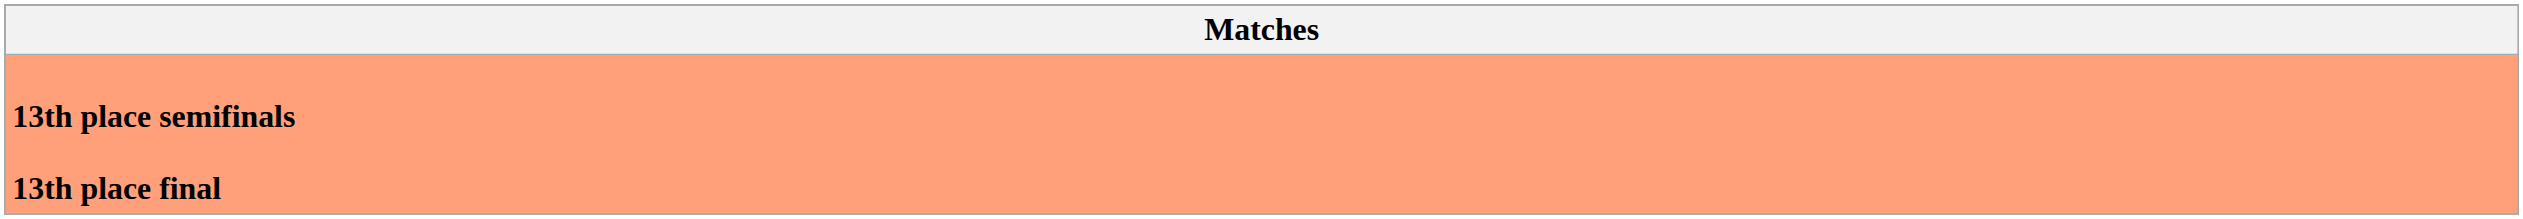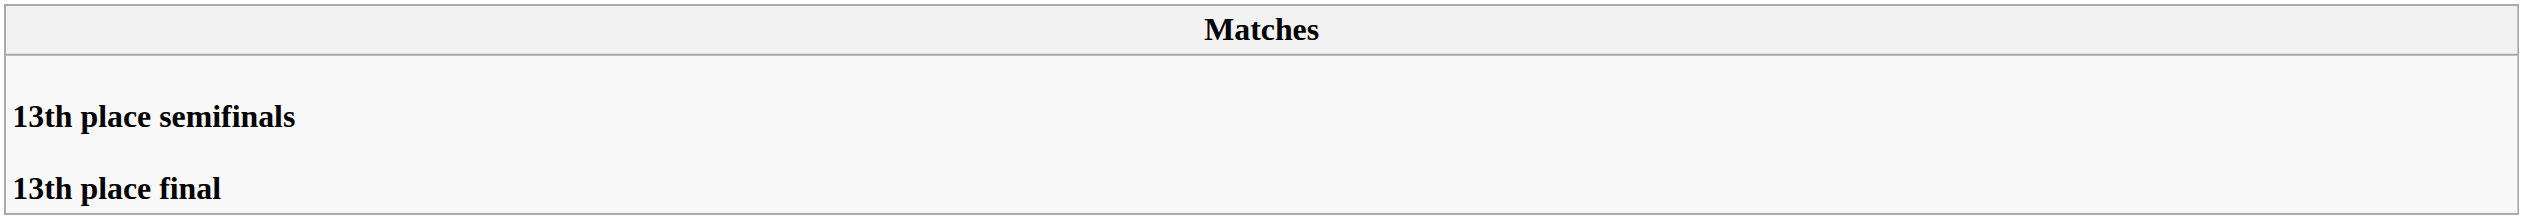(154, 151) lightsalmon background -> (154, 151) no background
